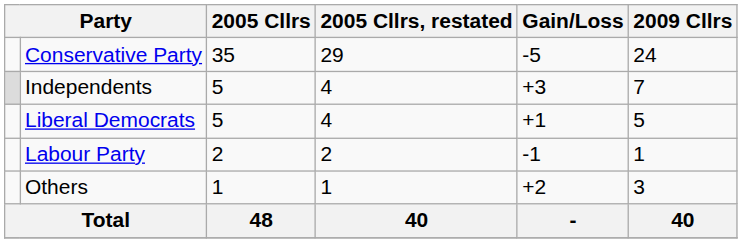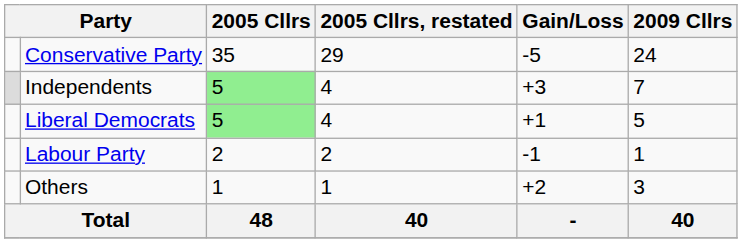(218, 87) no background -> (218, 87) lightgreen background
(218, 120) no background -> (218, 120) lightgreen background
